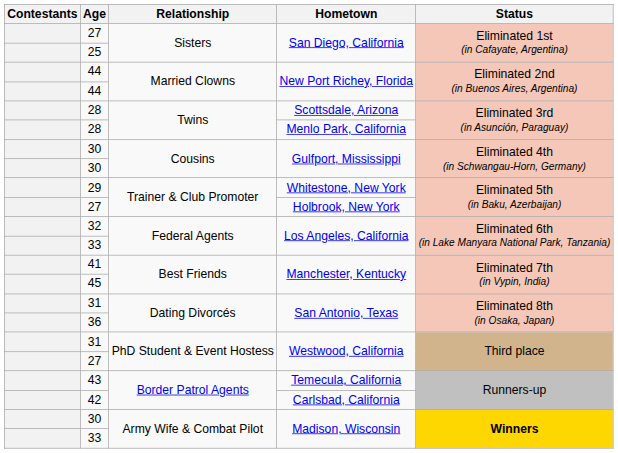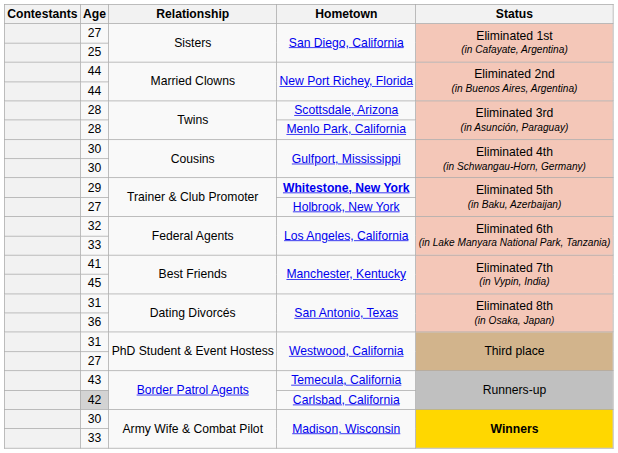(346, 187) normal -> (346, 187) bold
(95, 399) no background -> (95, 399) lightgrey background
